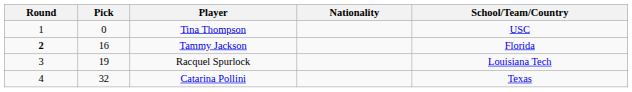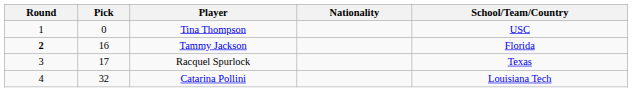(104, 62) 19 -> (104, 62) 17
(520, 62) Louisiana Tech -> (520, 62) Texas
(520, 78) Texas -> (520, 78) Louisiana Tech
